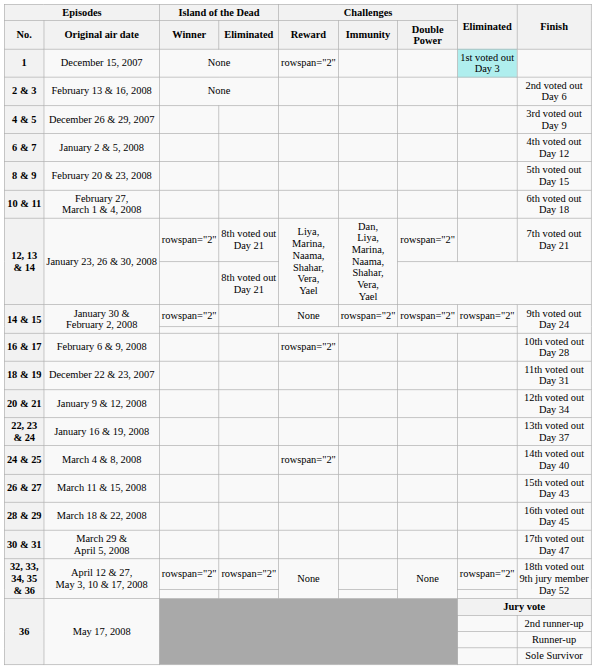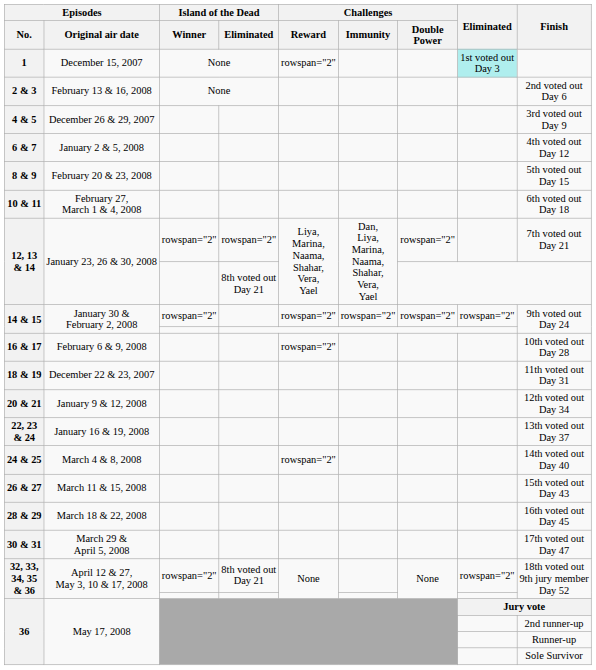(249, 240) 8th voted out Day 21 -> (249, 240) rowspan="2"
(308, 315) None -> (308, 315) rowspan="2"
(249, 574) rowspan="2" -> (249, 575) 8th voted out Day 21
